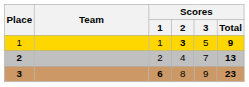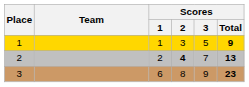(183, 43) bold -> (183, 43) normal
(19, 58) bold -> (19, 58) normal
(183, 58) normal -> (183, 58) bold
(19, 74) bold -> (19, 74) normal
(160, 74) bold -> (160, 74) normal
